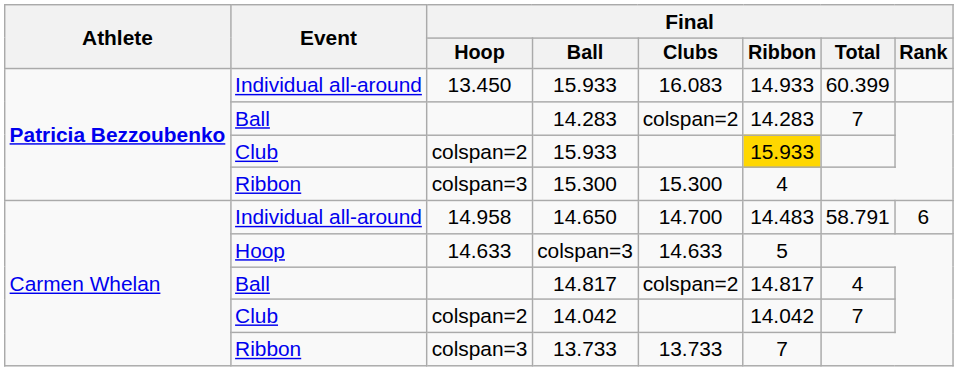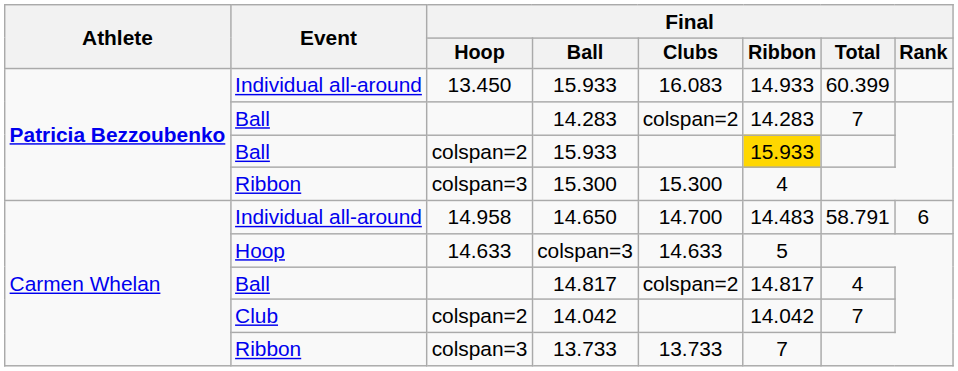(257, 152) Club -> (252, 152) Ball
